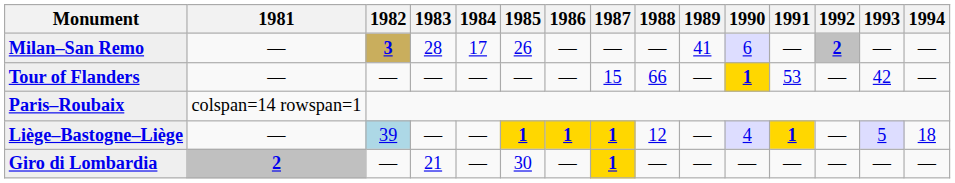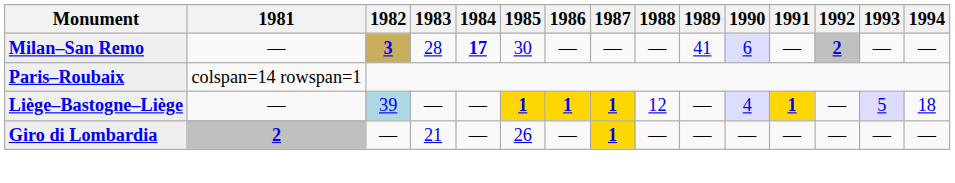(478, 47) normal -> (478, 47) bold
(523, 47) 26 -> (523, 47) 30
- row: (74, 76)
(523, 163) 30 -> (523, 134) 26
